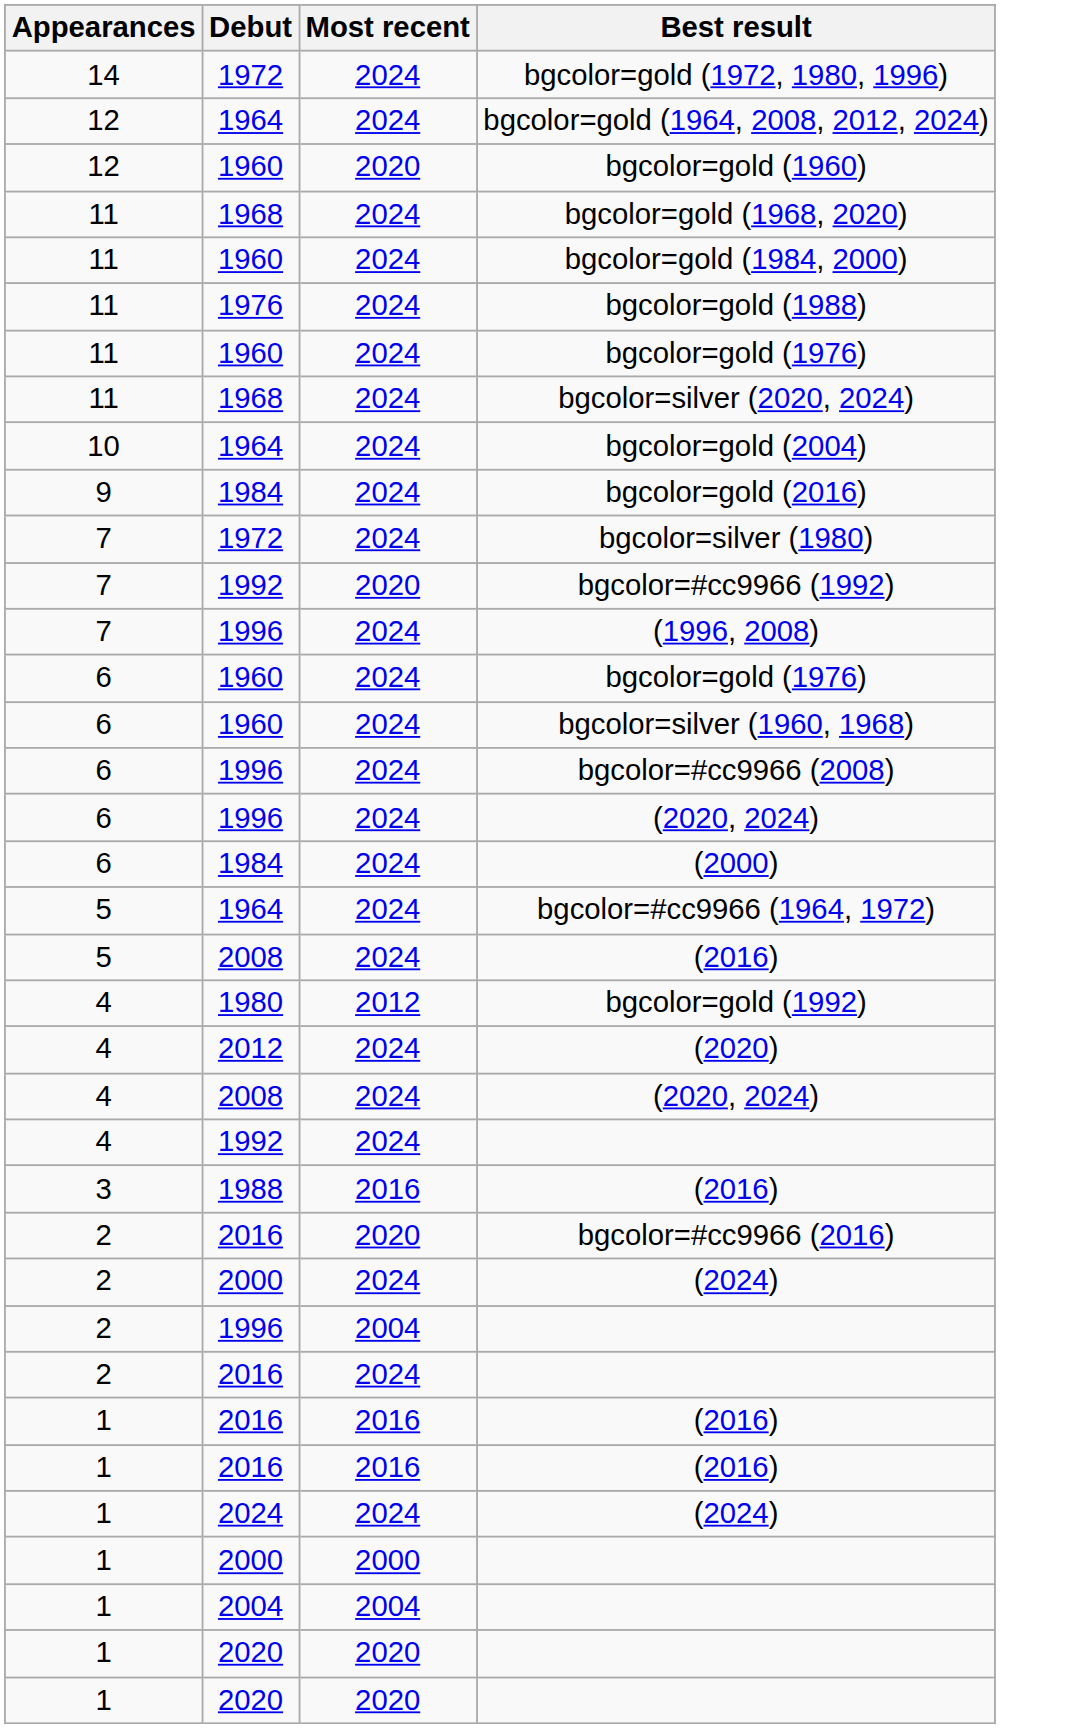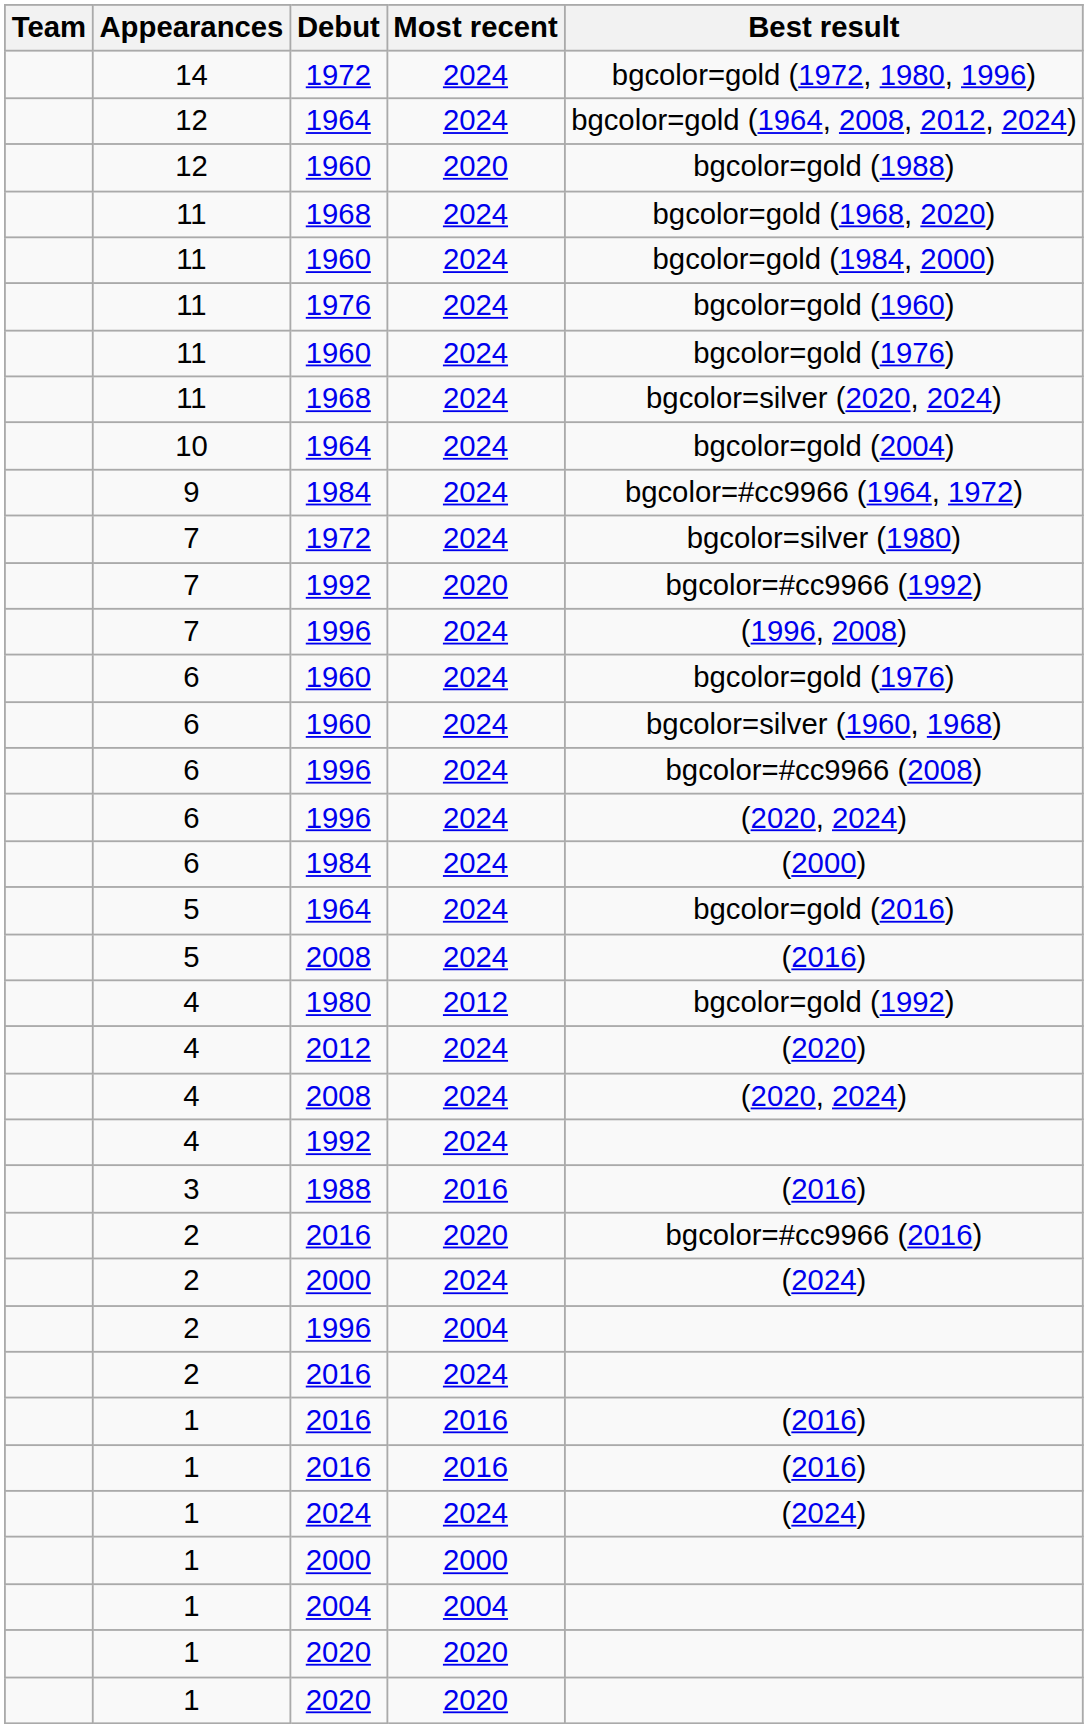+ column: (49, 27)
(736, 167) bgcolor=gold (1960) -> (824, 167) bgcolor=gold (1988)
(736, 306) bgcolor=gold (1988) -> (824, 306) bgcolor=gold (1960)
(736, 492) bgcolor=gold (2016) -> (824, 492) bgcolor=#cc9966 (1964, 1972)
(736, 910) bgcolor=#cc9966 (1964, 1972) -> (824, 910) bgcolor=gold (2016)
